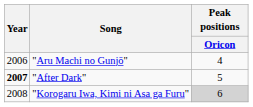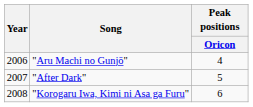(17, 77) bold -> (17, 77) normal
(220, 94) lightgrey background -> (220, 94) no background
